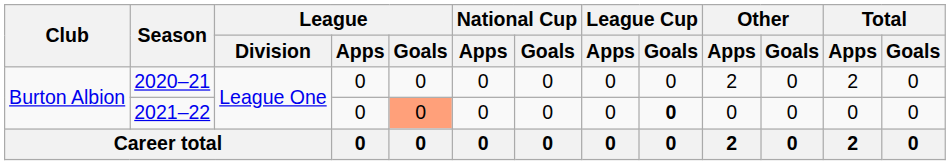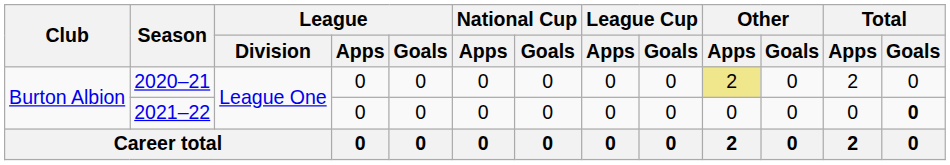(732, 81) no background -> (732, 81) khaki background
(421, 112) lightsalmon background -> (421, 112) no background
(671, 112) bold -> (671, 112) normal
(913, 112) normal -> (913, 112) bold
